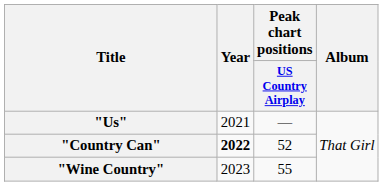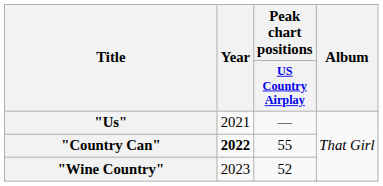(285, 145) 52 -> (285, 145) 55
(285, 169) 55 -> (285, 169) 52
